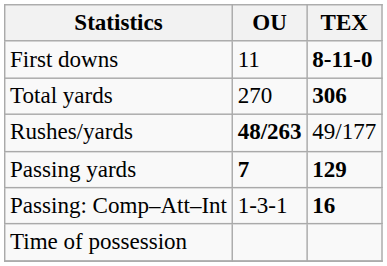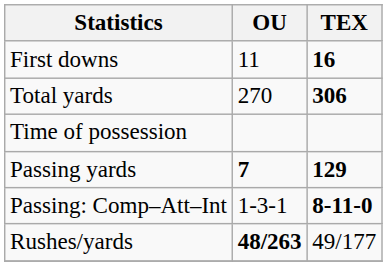(342, 59) 8-11-0 -> (324, 59) 16
rows swapped: (71, 132) <-> (99, 242)
(324, 205) 16 -> (342, 205) 8-11-0
